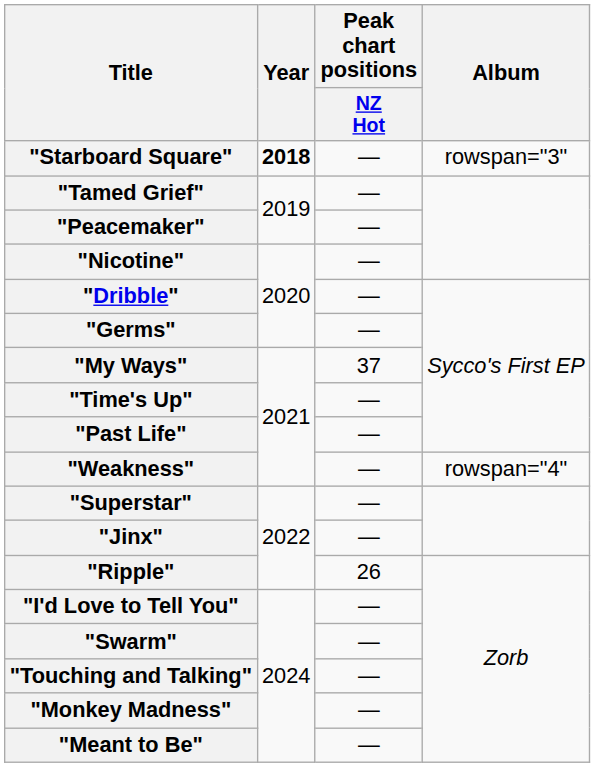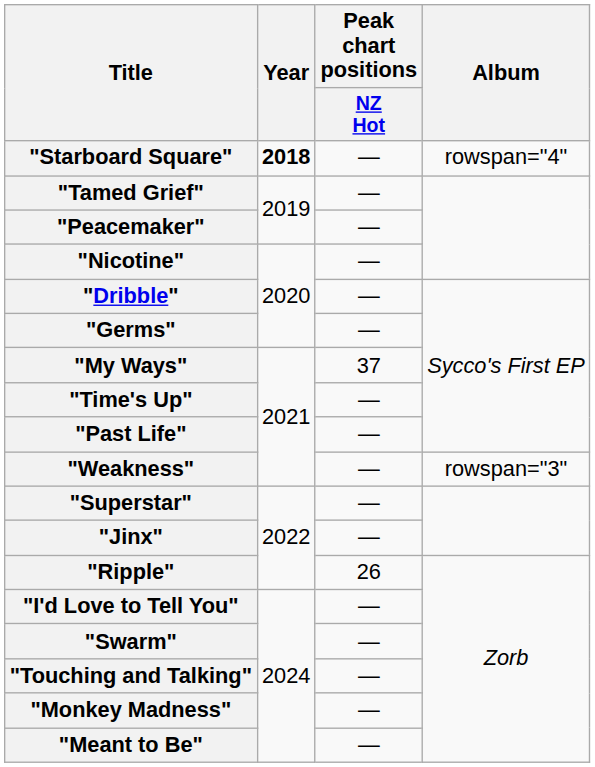(506, 157) rowspan="3" -> (506, 157) rowspan="4"
(506, 468) rowspan="4" -> (506, 468) rowspan="3"
